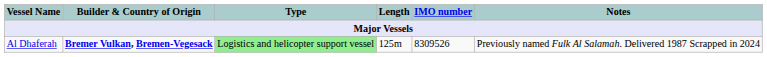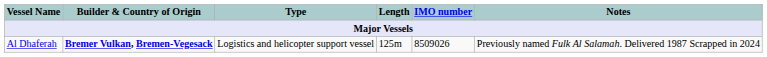(296, 44) lightgreen background -> (296, 44) no background
(432, 44) 8309526 -> (432, 44) 8509026
